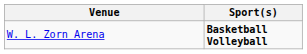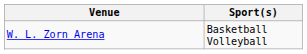(237, 35) bold -> (237, 35) normal
